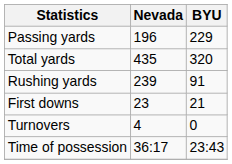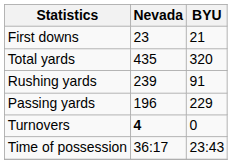rows swapped: (43, 103) <-> (51, 37)
(137, 125) normal -> (137, 125) bold
